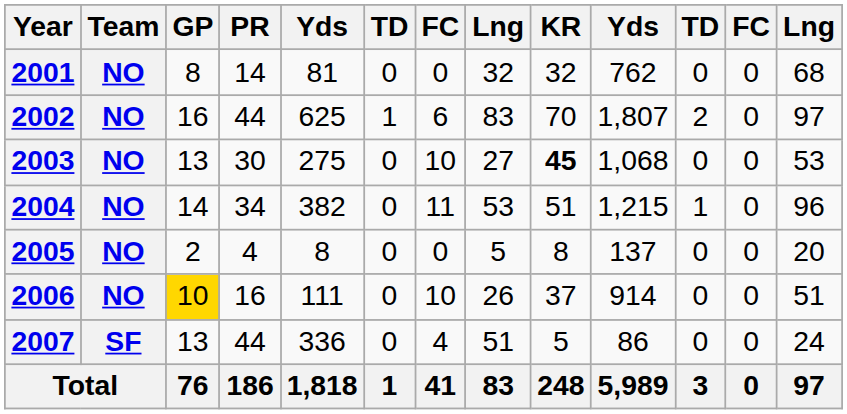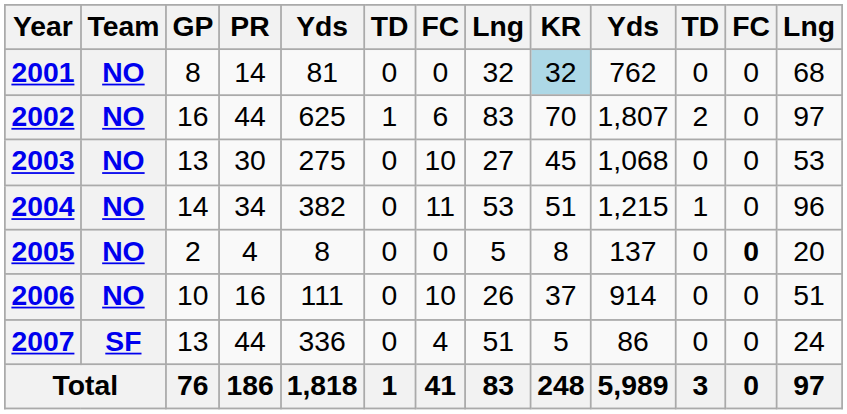(561, 71) no background -> (561, 71) lightblue background
(561, 161) bold -> (561, 161) normal
(751, 251) normal -> (751, 251) bold
(193, 296) gold background -> (193, 296) no background
